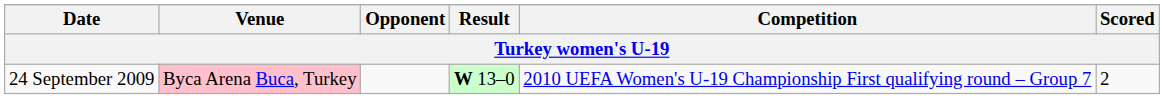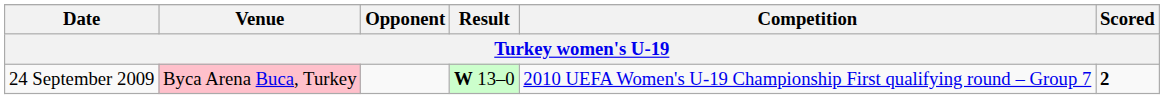(1105, 78) normal -> (1105, 78) bold
